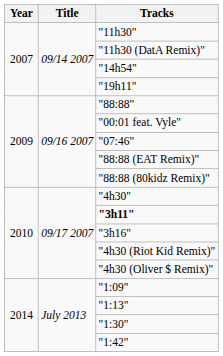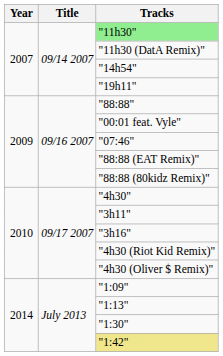(117, 31) no background -> (117, 31) lightgreen background
(117, 214) bold -> (115, 214) normal
(114, 342) no background -> (114, 342) khaki background
